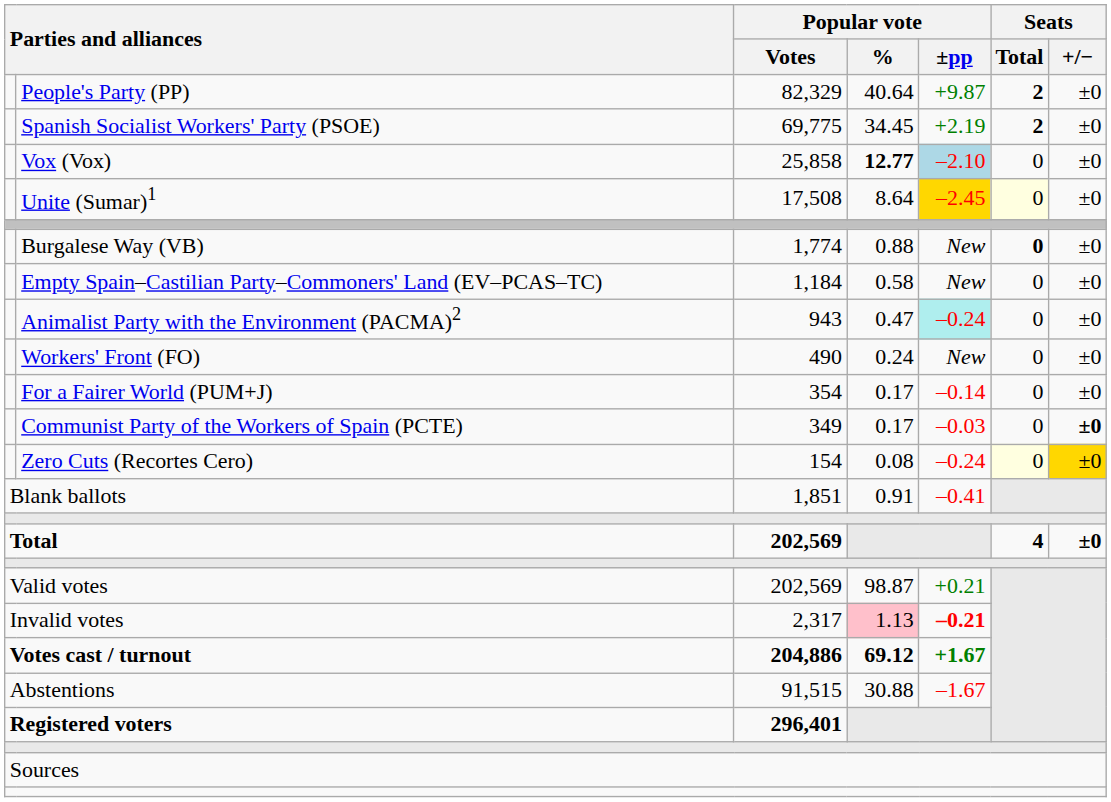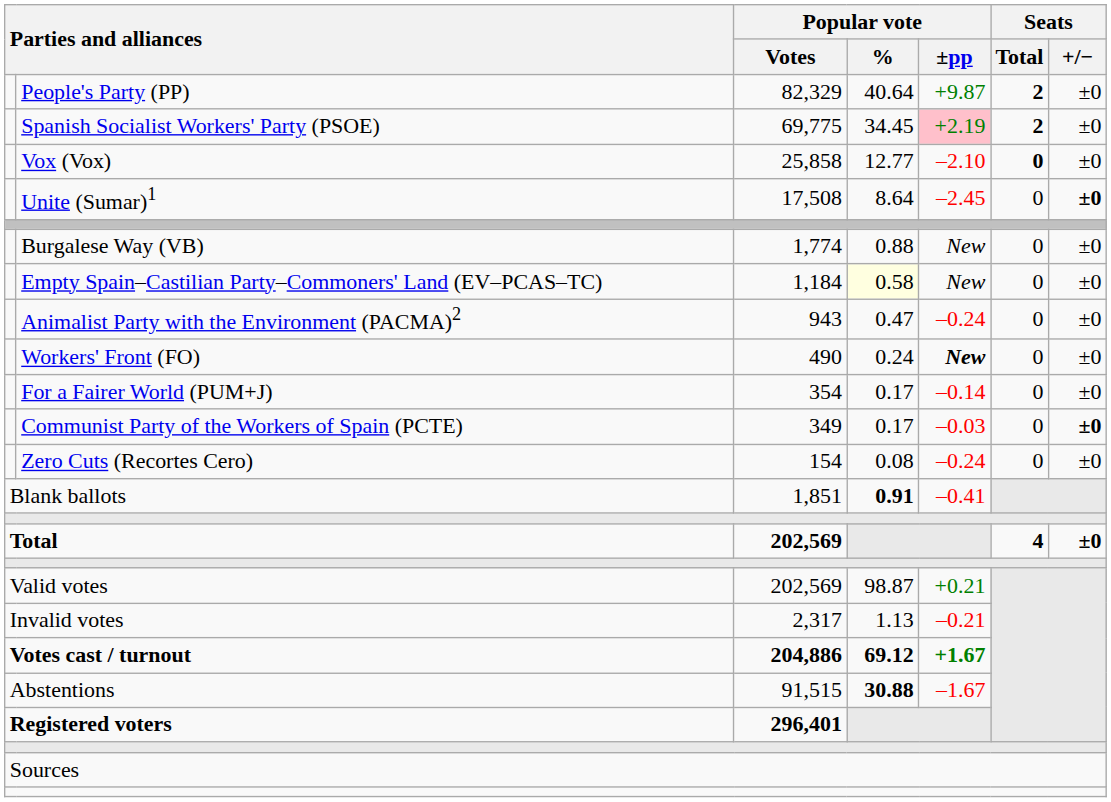(960, 126) no background -> (960, 126) pink background
(889, 160) bold -> (889, 160) normal
(961, 160) lightblue background -> (961, 160) no background
(1038, 160) normal -> (1038, 160) bold
(961, 198) gold background -> (961, 198) no background
(1038, 198) lightyellow background -> (1038, 198) no background
(1090, 198) normal -> (1090, 198) bold
(1038, 246) bold -> (1038, 246) normal
(894, 281) no background -> (894, 281) lightyellow background
(961, 318) paleturquoise background -> (961, 318) no background
(966, 356) normal -> (965, 356) bold
(1038, 461) lightyellow background -> (1038, 461) no background
(1090, 461) gold background -> (1090, 461) no background
(894, 495) normal -> (894, 495) bold
(894, 620) pink background -> (894, 620) no background
(961, 620) bold -> (961, 620) normal
(889, 689) normal -> (889, 689) bold
